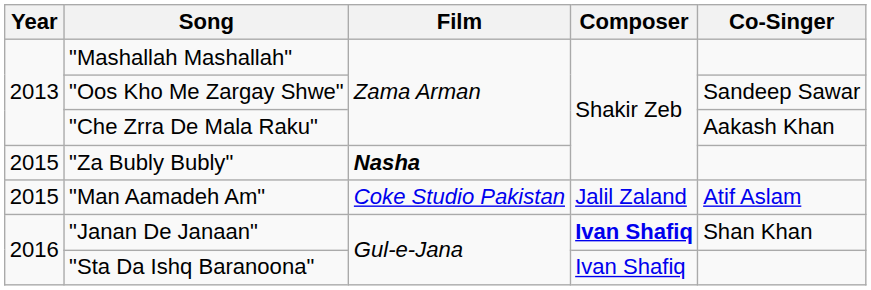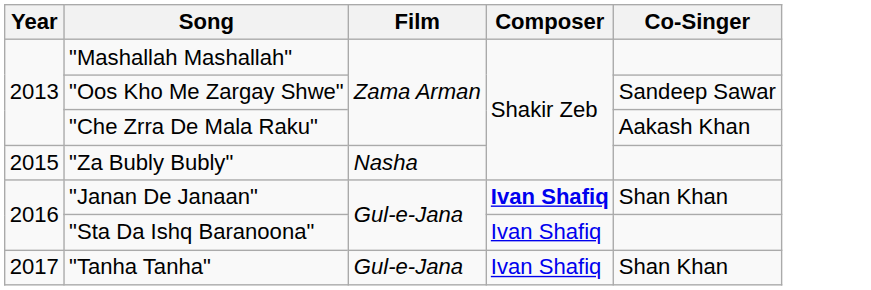(387, 162) bold -> (386, 162) normal
- row: (167, 197)
+ row: (140, 267)
